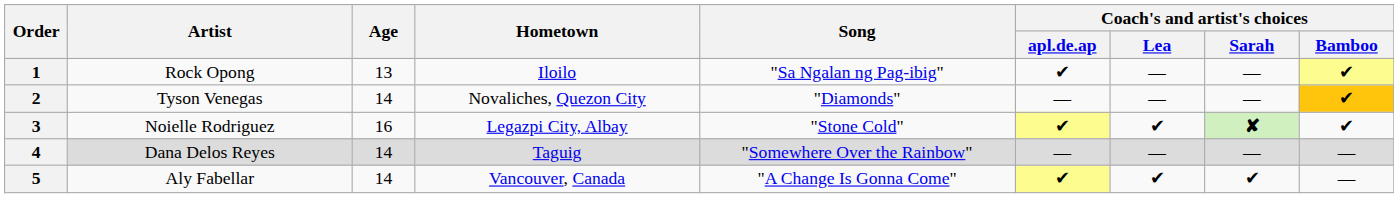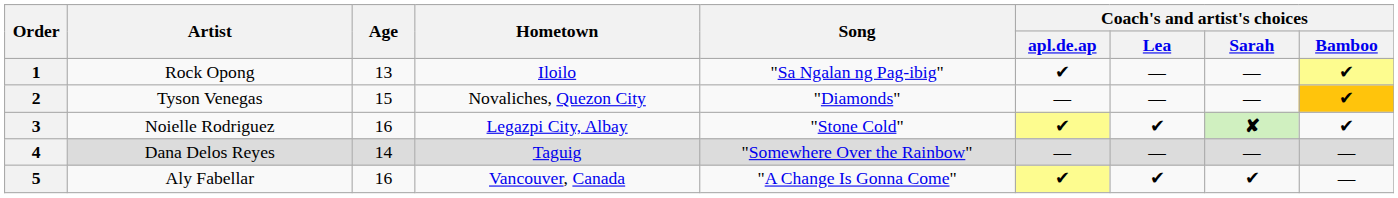(383, 98) 14 -> (383, 98) 15
(383, 179) 14 -> (383, 179) 16
